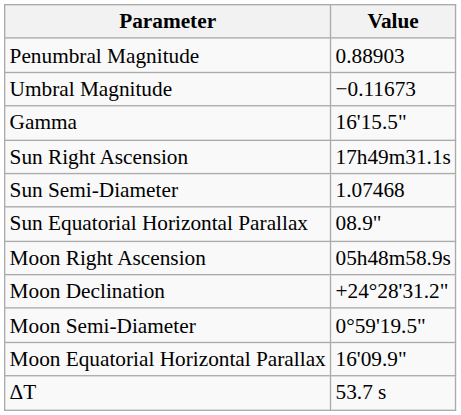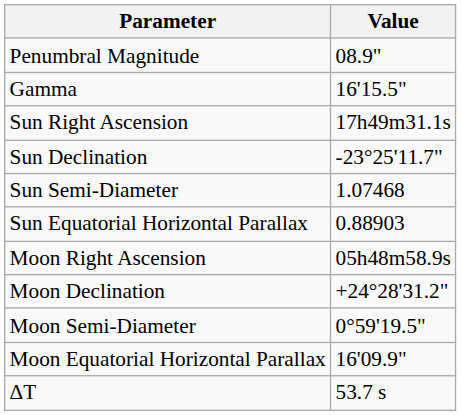(370, 55) 0.88903 -> (359, 55) 08.9"
- row: (91, 88)
+ row: (78, 156)
(359, 223) 08.9" -> (370, 223) 0.88903
